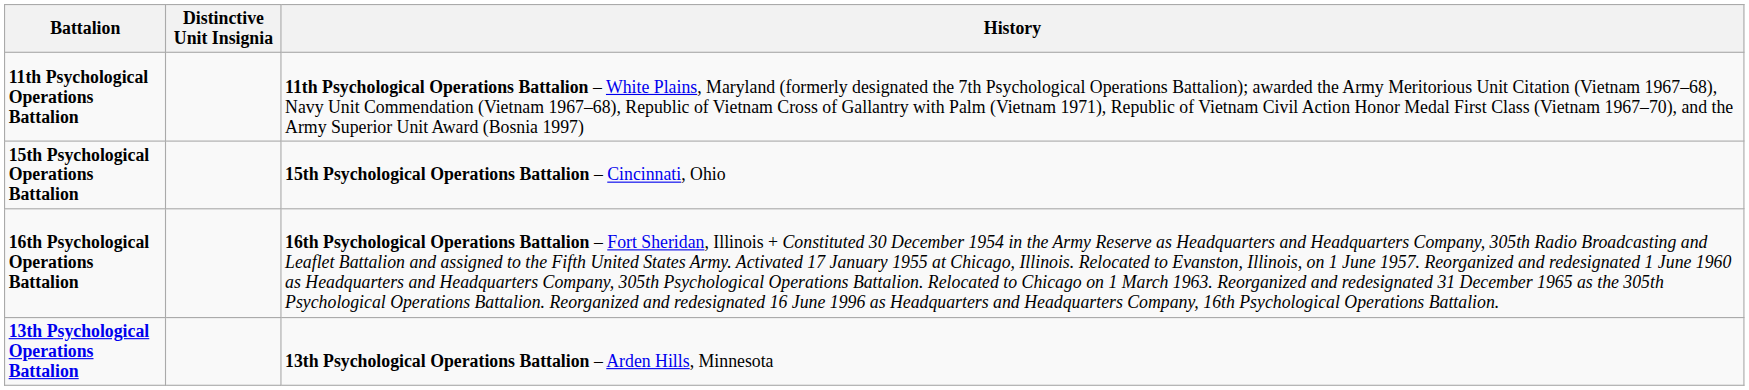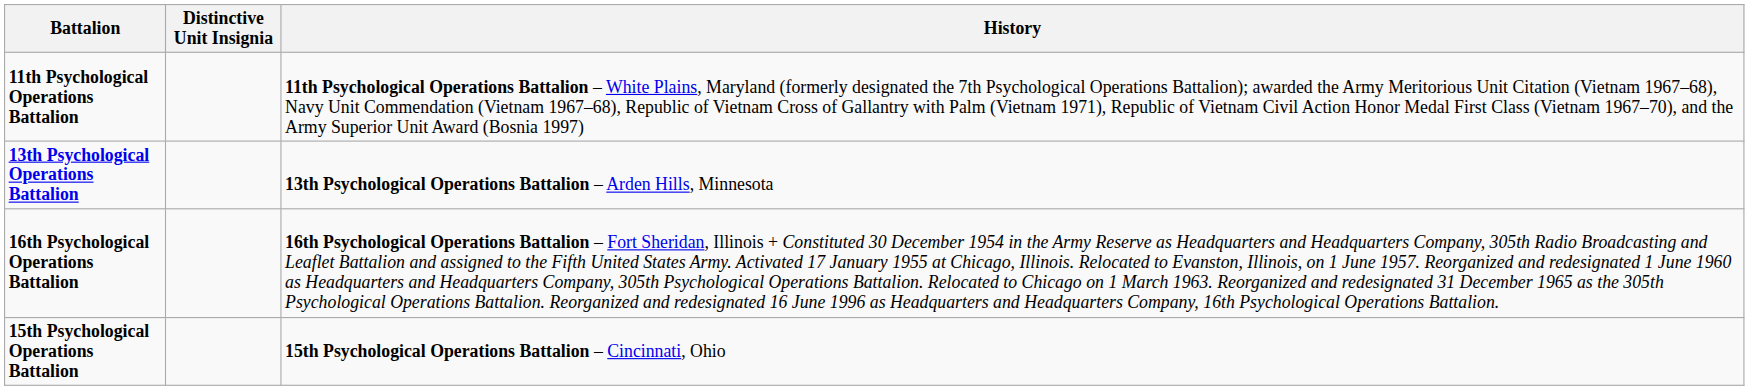rows swapped: (79, 174) <-> (79, 351)
